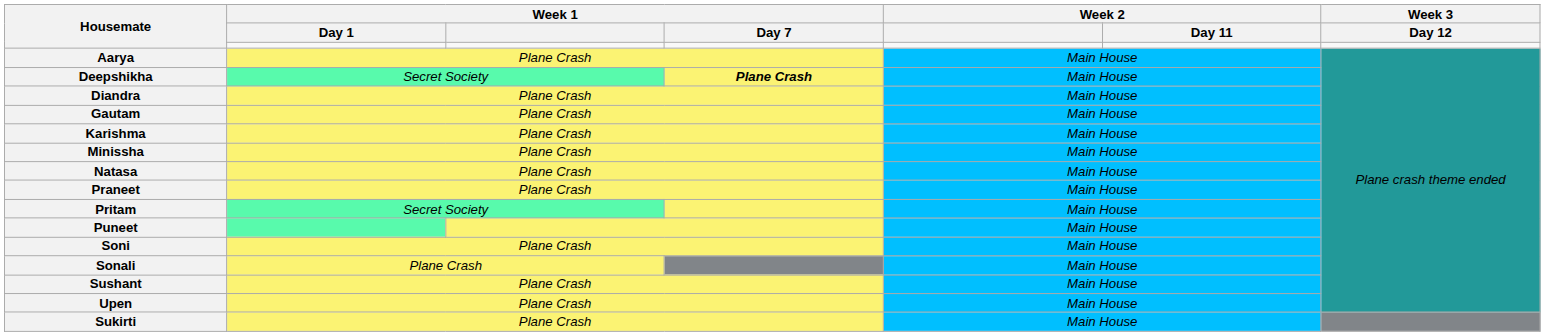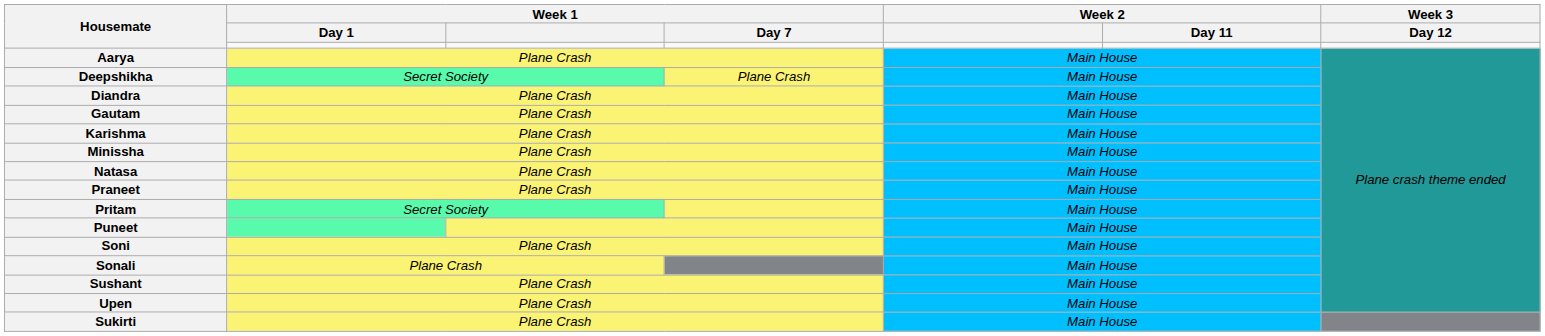(774, 76) bold -> (774, 76) normal
